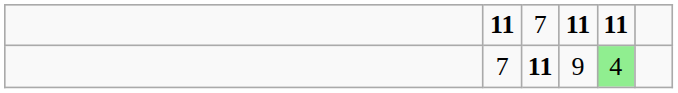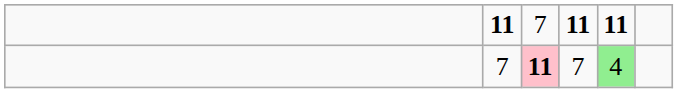(540, 66) no background -> (540, 66) pink background
(578, 66) 9 -> (578, 66) 7
